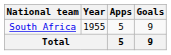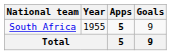(121, 27) normal -> (121, 27) bold
